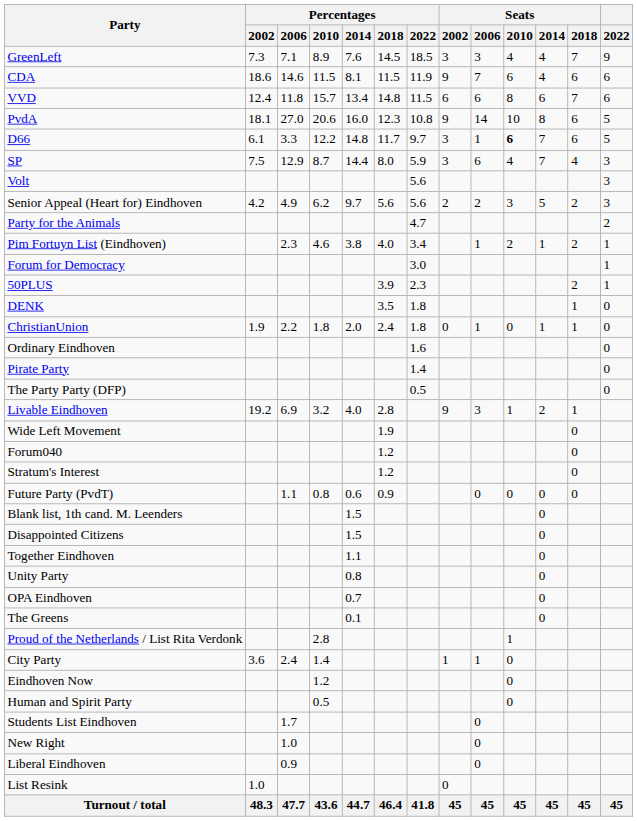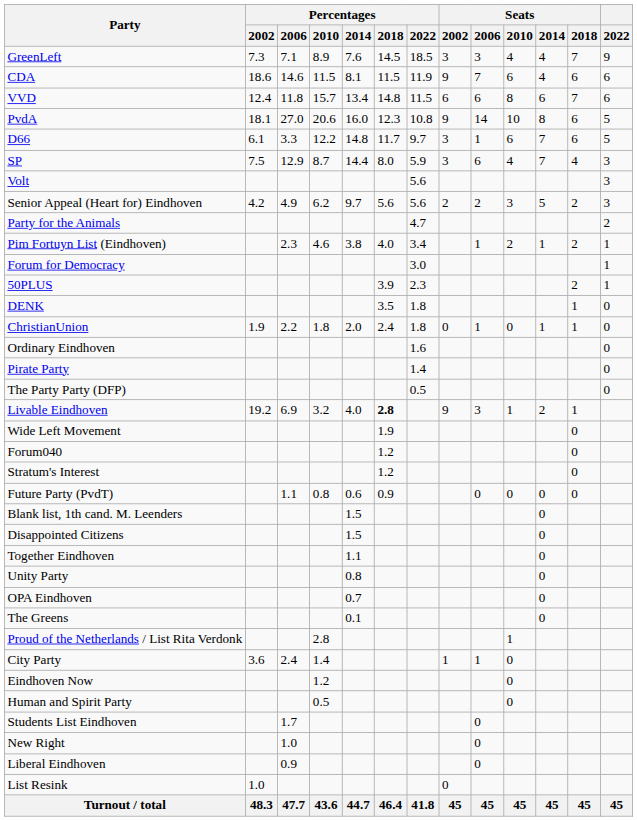(510, 139) bold -> (510, 139) normal
(386, 410) normal -> (386, 410) bold
